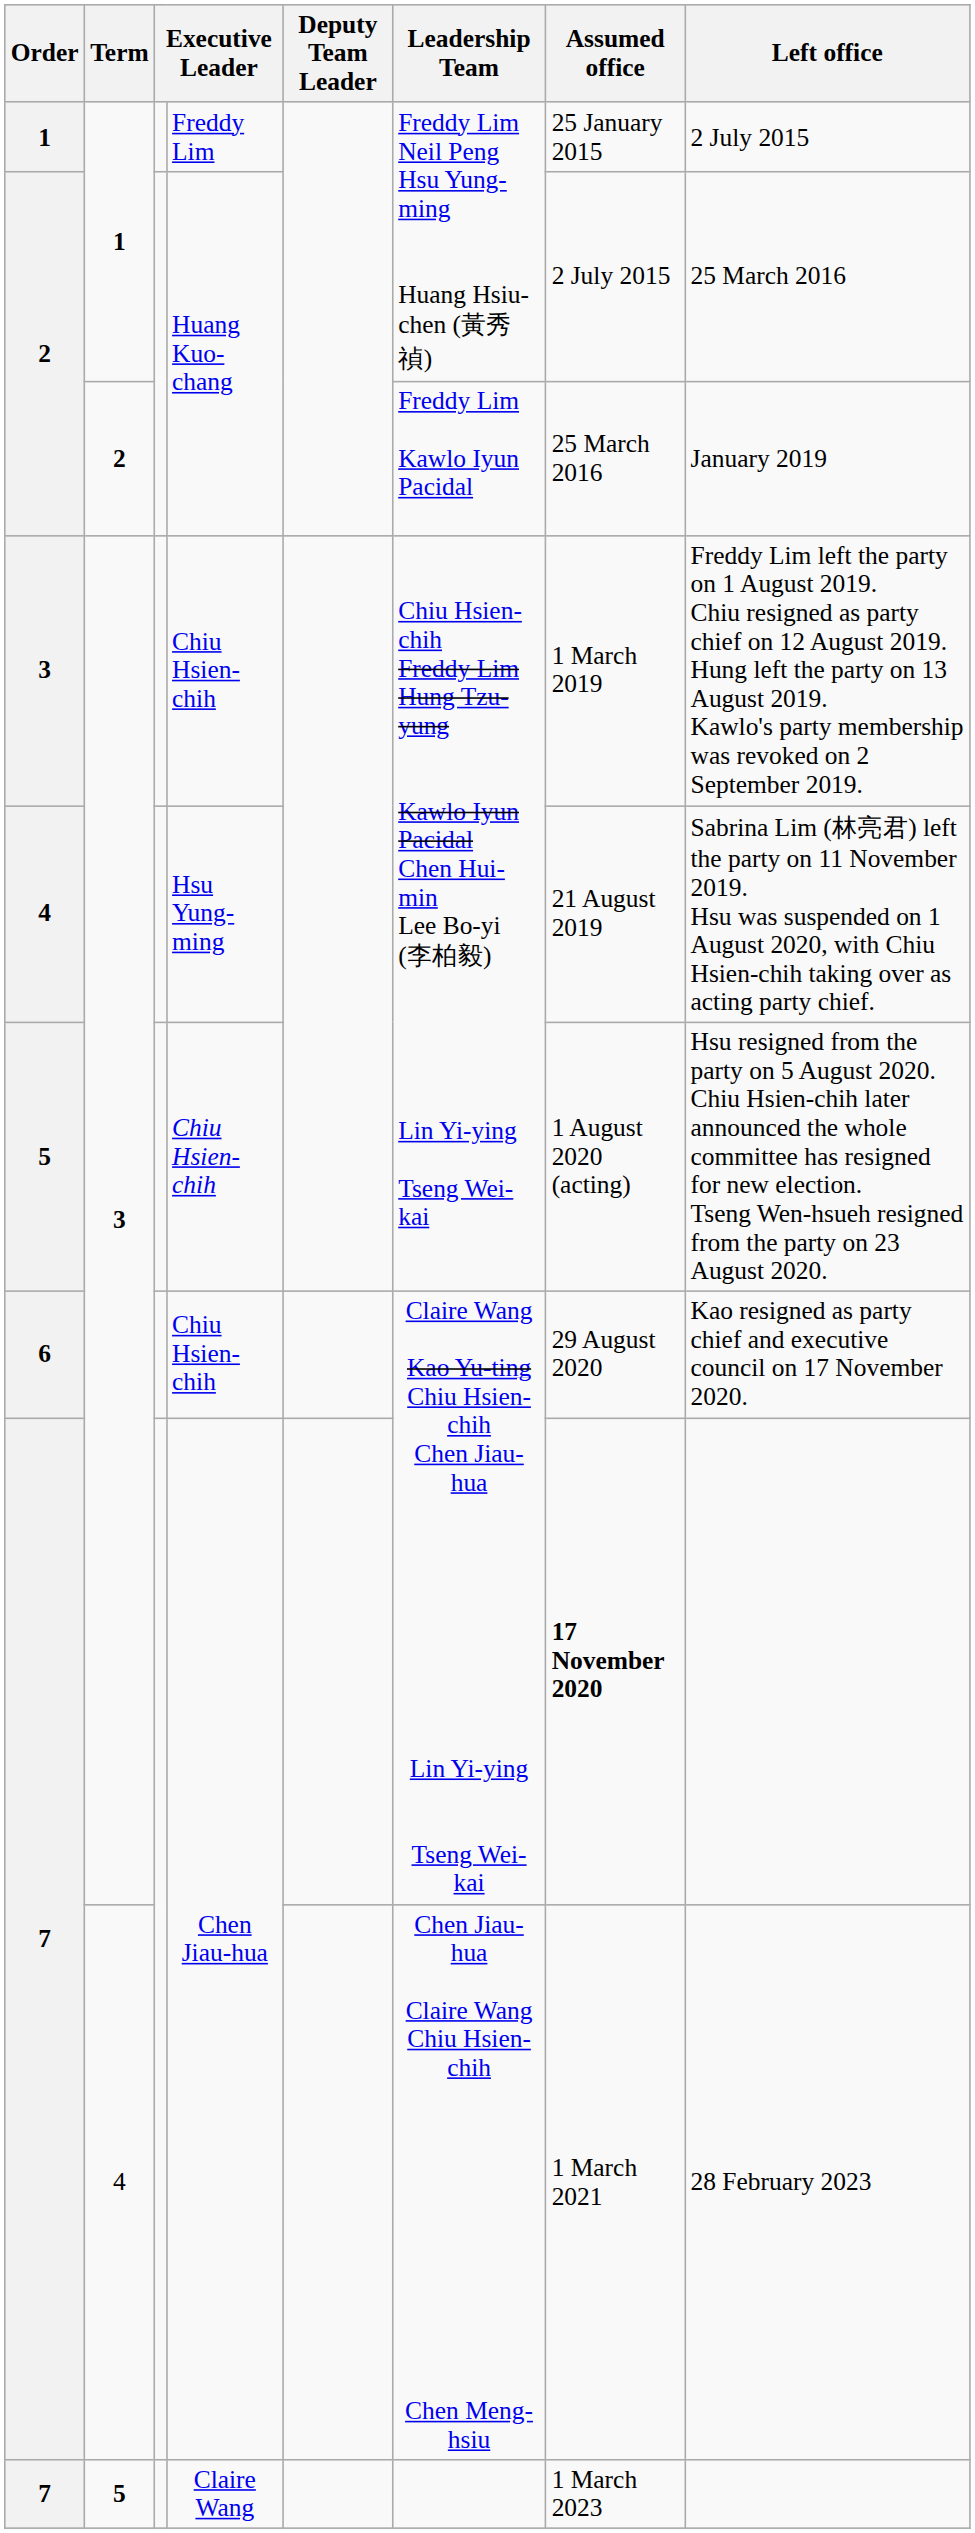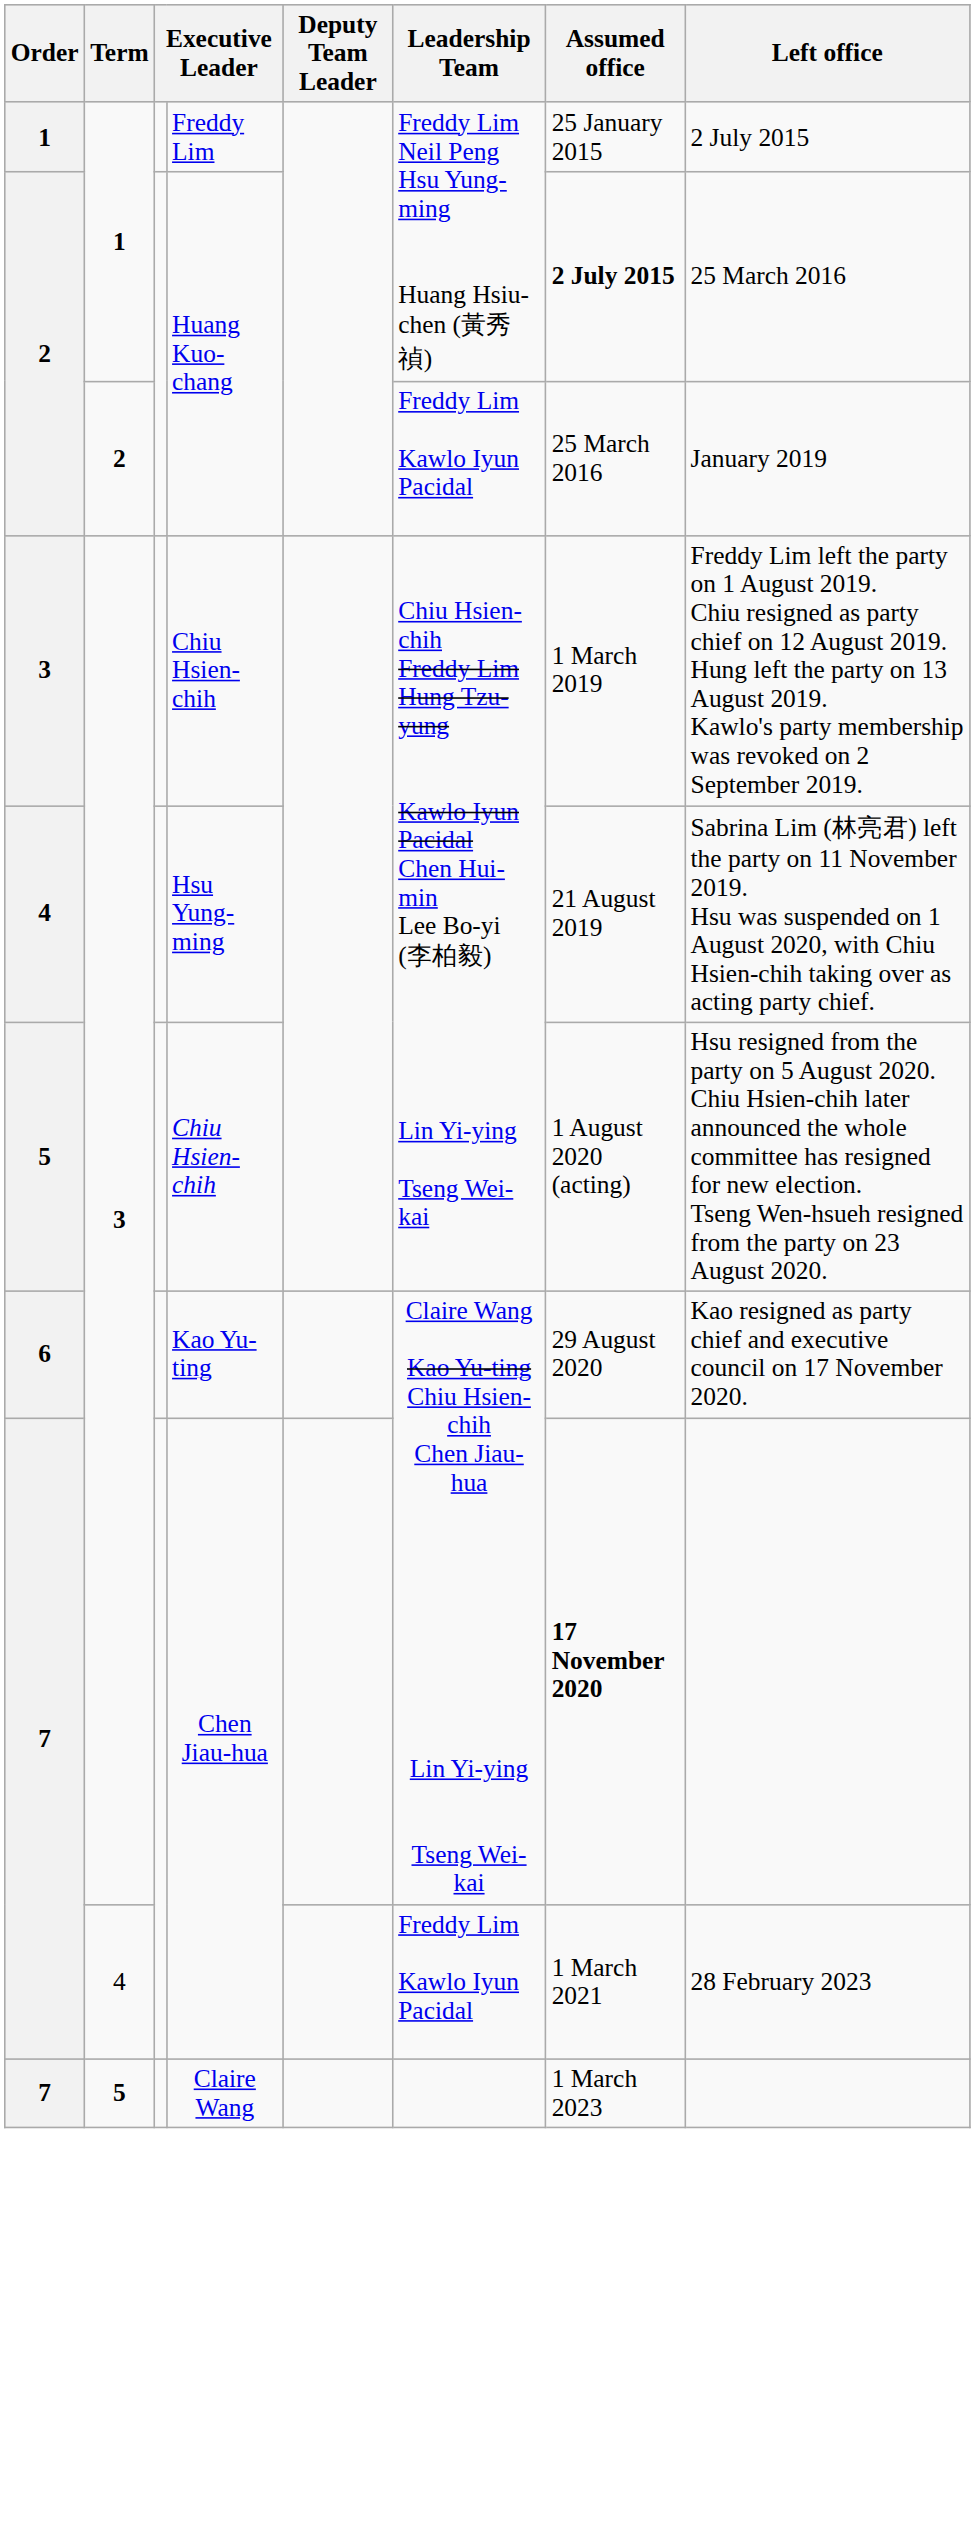(611, 275) normal -> (613, 275) bold
(206, 1354) Chiu Hsien-chih -> (214, 1354) Kao Yu-ting
(469, 2181) Chen Jiau-hua Claire Wang Chiu Hsien-chih Chen Meng-hsiu -> (459, 1967) Freddy Lim Kawlo Iyun Pacidal
